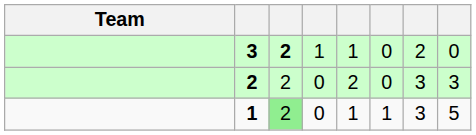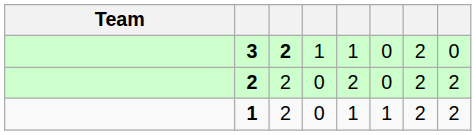(420, 82) 3 -> (420, 82) 2
(454, 82) 3 -> (454, 82) 2
(286, 113) lightgreen background -> (286, 113) no background
(420, 113) 3 -> (420, 113) 2
(454, 113) 5 -> (454, 113) 2
